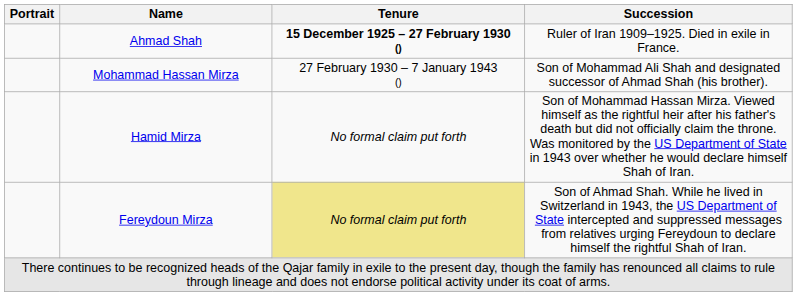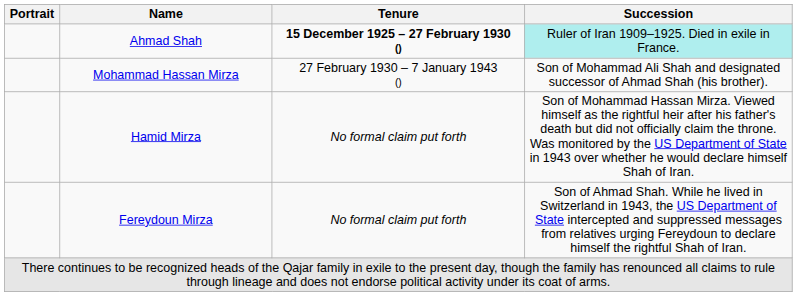(658, 41) no background -> (658, 41) paleturquoise background
(398, 219) khaki background -> (398, 219) no background
